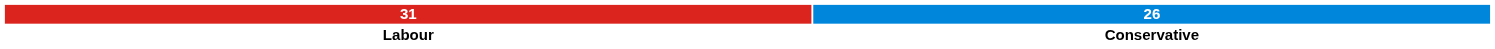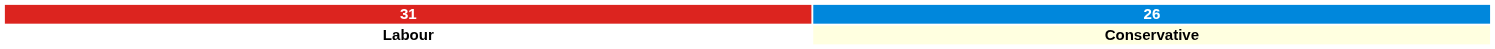(1152, 34) no background -> (1152, 34) lightyellow background
